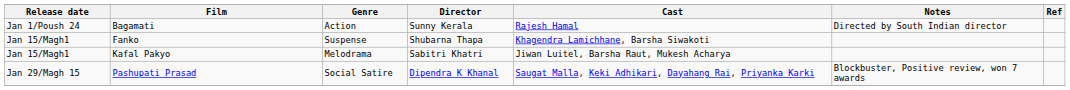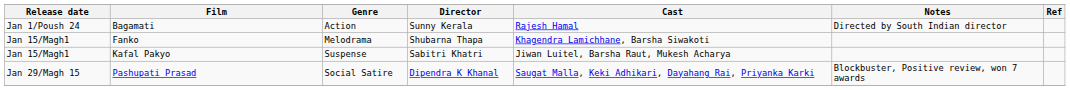(346, 40) Suspense -> (348, 40) Melodrama
(348, 54) Melodrama -> (346, 54) Suspense
